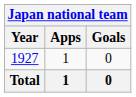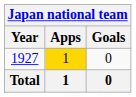(66, 59) no background -> (66, 59) gold background
